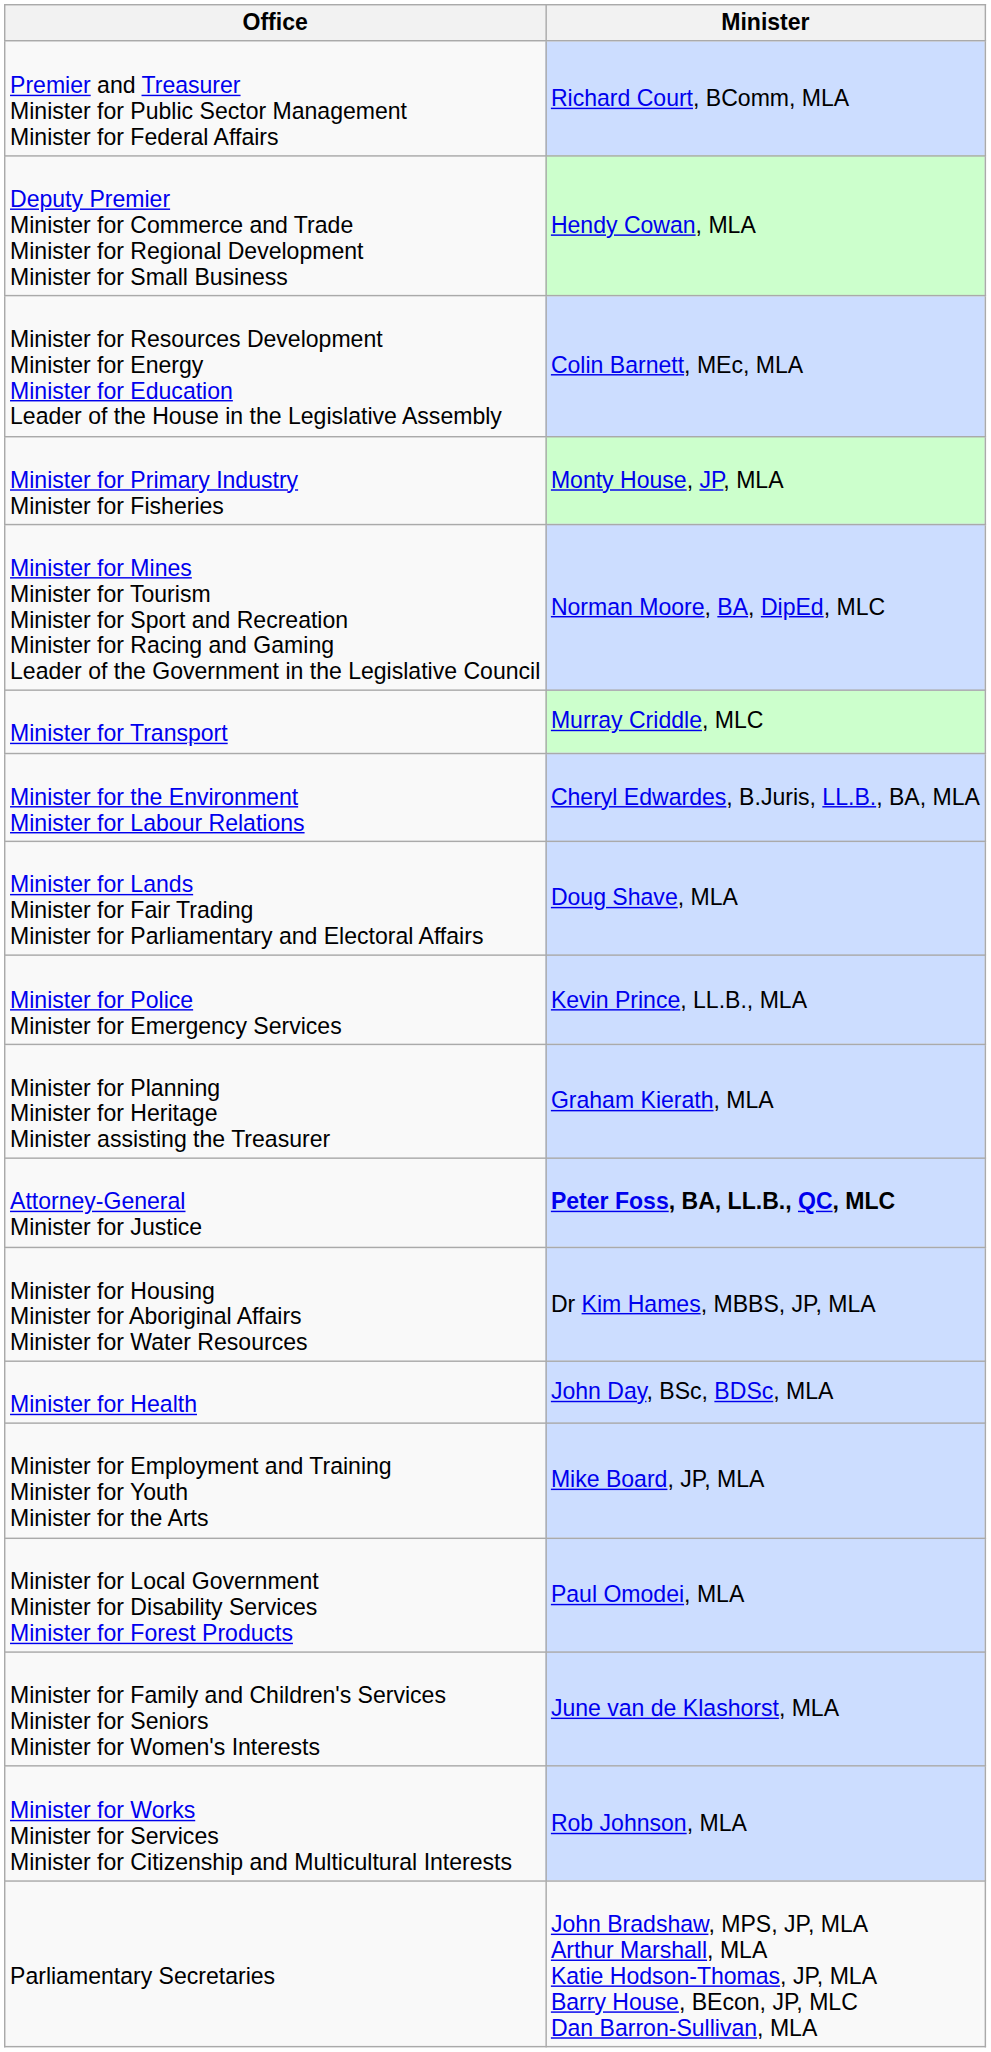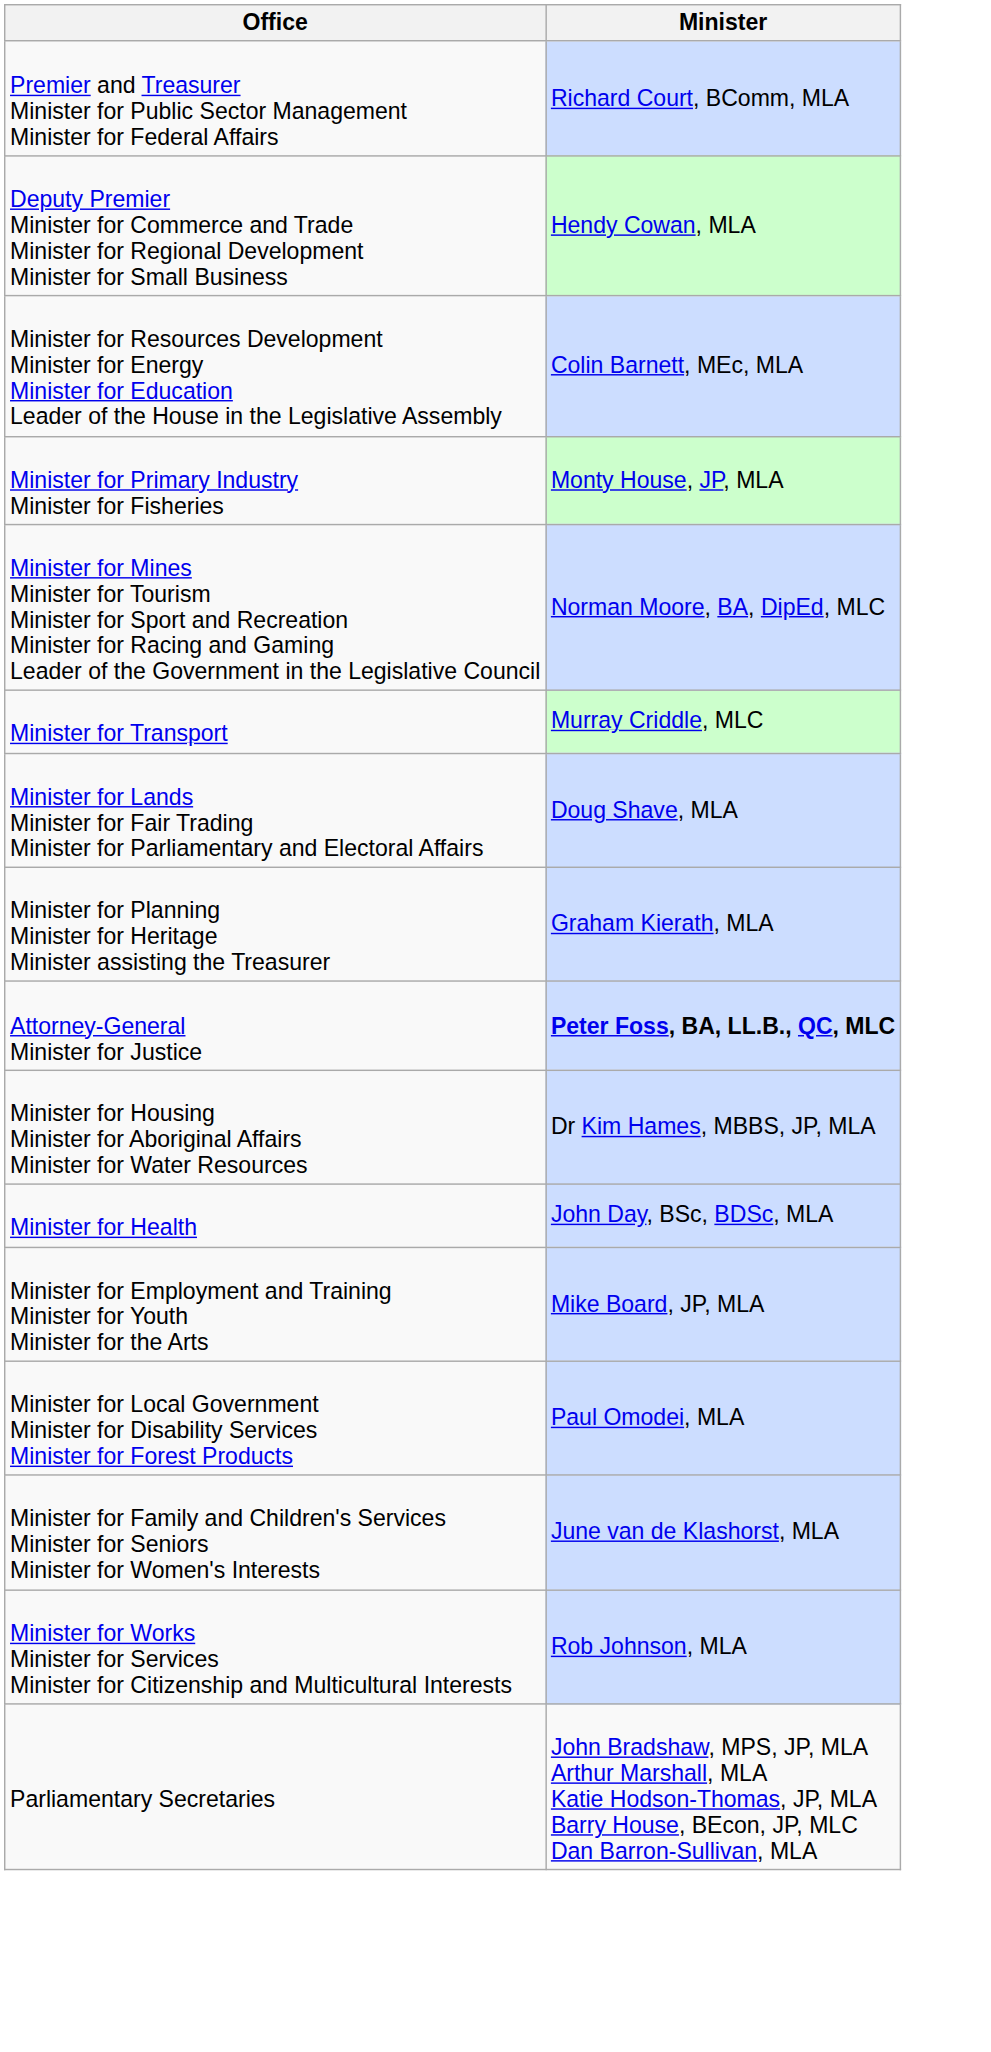- row: (157, 809)
- row: (176, 1012)
